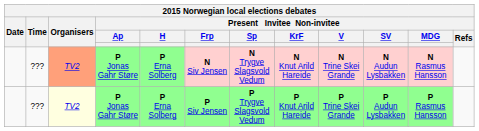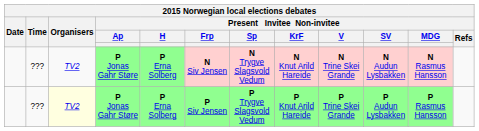(72, 66) lightsalmon background -> (72, 66) no background
